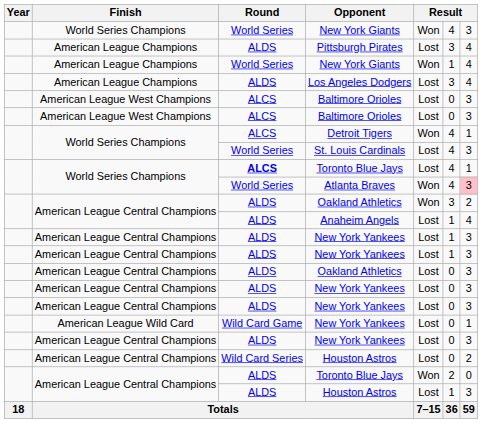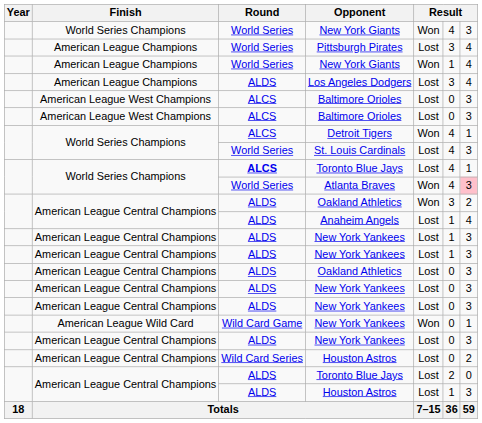(262, 47) ALDS -> (262, 47) World Series
(428, 323) Lost -> (428, 323) Won
(428, 375) Won -> (428, 375) Lost
